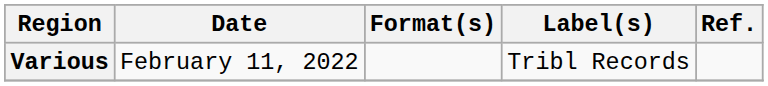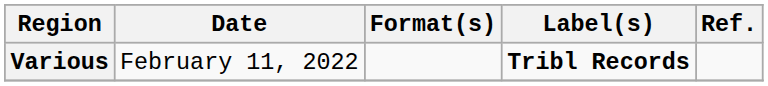(599, 62) normal -> (599, 62) bold
